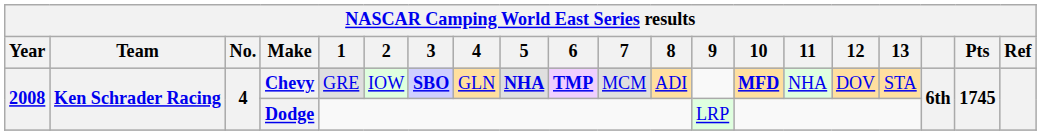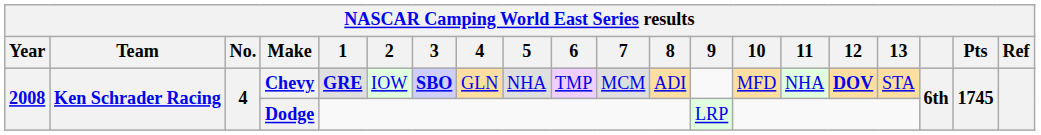(341, 82) normal -> (343, 82) bold
(524, 82) bold -> (527, 82) normal
(573, 82) bold -> (574, 82) normal
(759, 82) bold -> (757, 82) normal
(856, 82) normal -> (853, 82) bold
